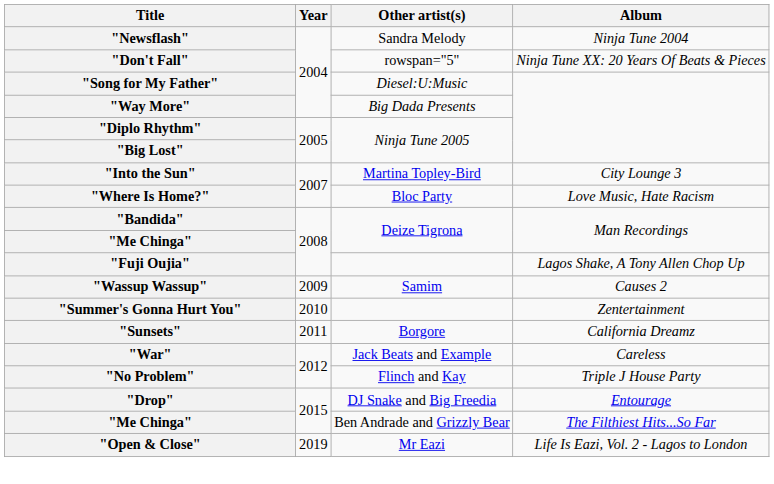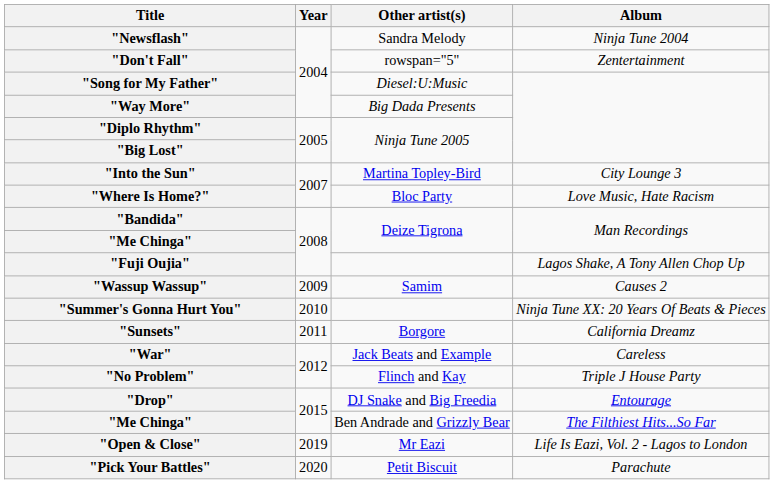(641, 60) Ninja Tune XX: 20 Years Of Beats & Pieces -> (641, 60) Zentertainment
(641, 309) Zentertainment -> (641, 309) Ninja Tune XX: 20 Years Of Beats & Pieces
+ row: (150, 467)
